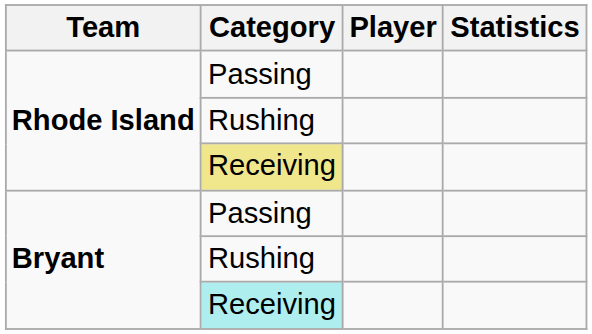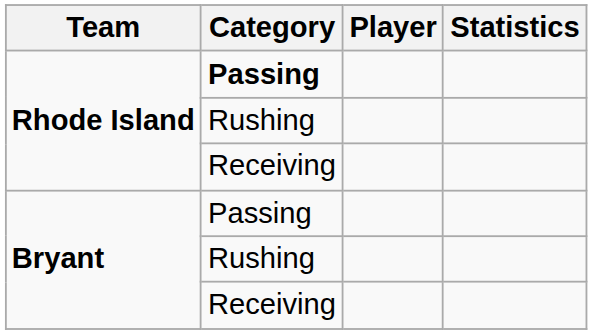(260, 73) normal -> (264, 73) bold
(272, 166) khaki background -> (272, 166) no background
(272, 304) paleturquoise background -> (272, 304) no background
